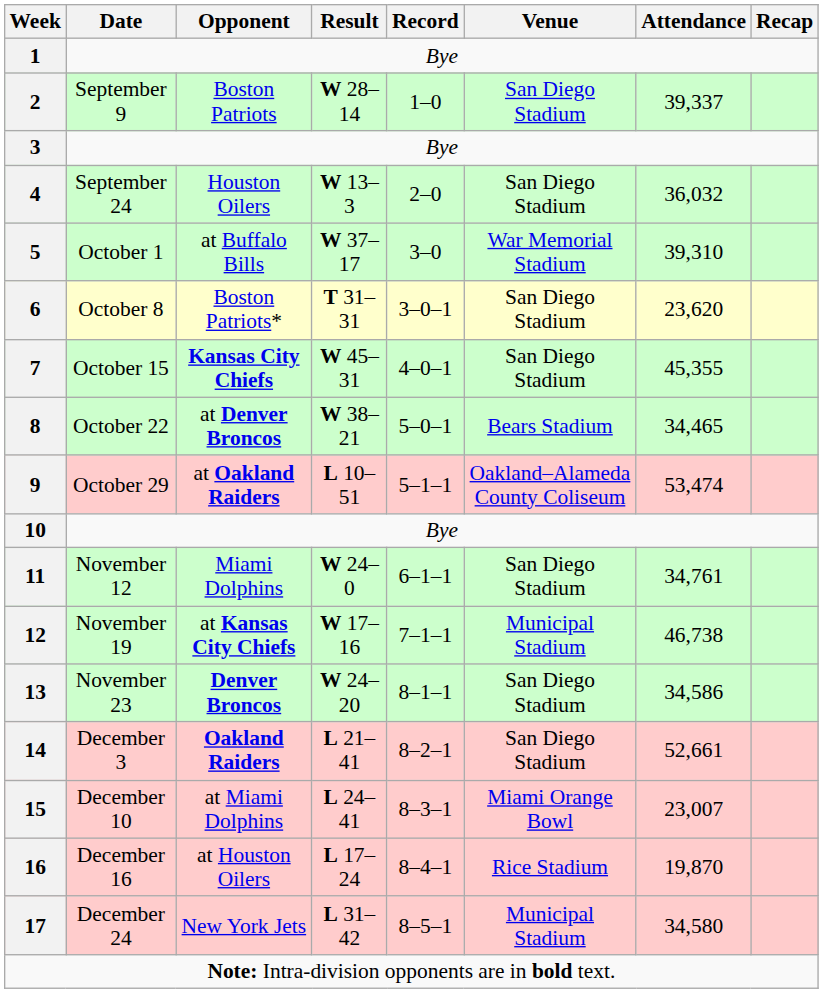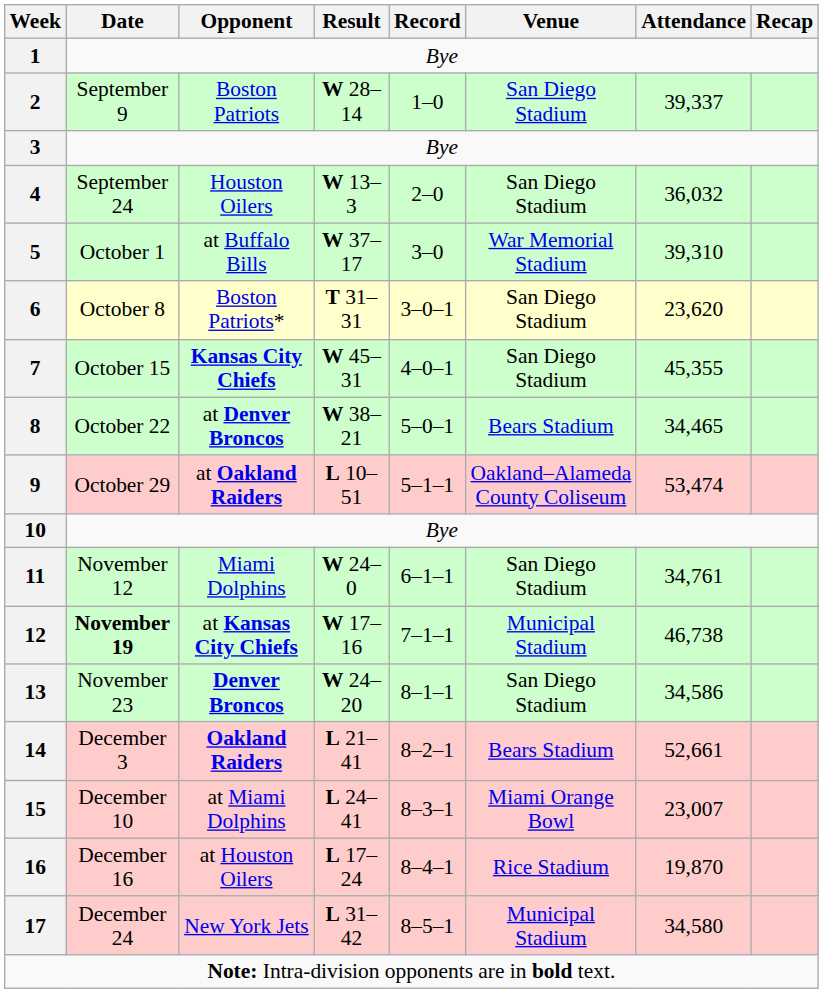(121, 634) normal -> (122, 634) bold
(550, 750) San Diego Stadium -> (551, 750) Bears Stadium
